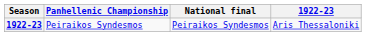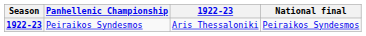columns swapped: (316, 11) <-> (220, 11)
